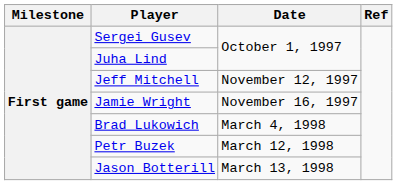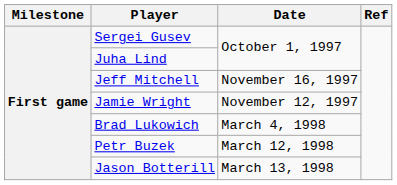(290, 81) November 12, 1997 -> (290, 81) November 16, 1997
(290, 103) November 16, 1997 -> (290, 103) November 12, 1997
